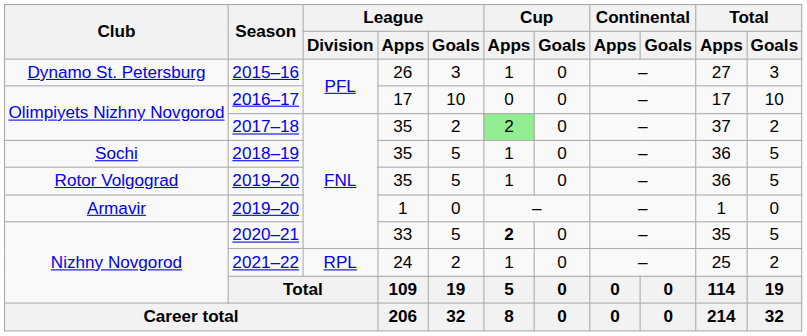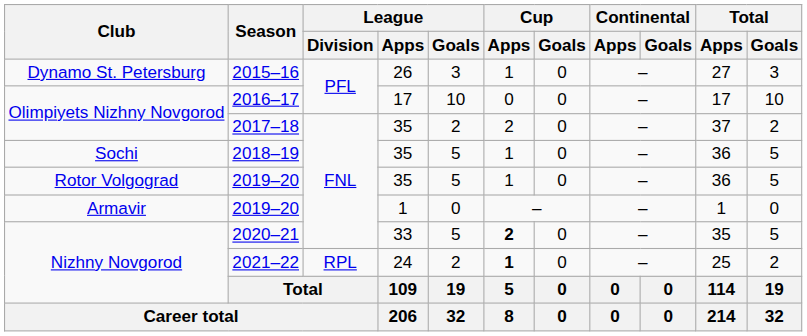(509, 126) lightgreen background -> (509, 126) no background
(509, 262) normal -> (509, 262) bold
